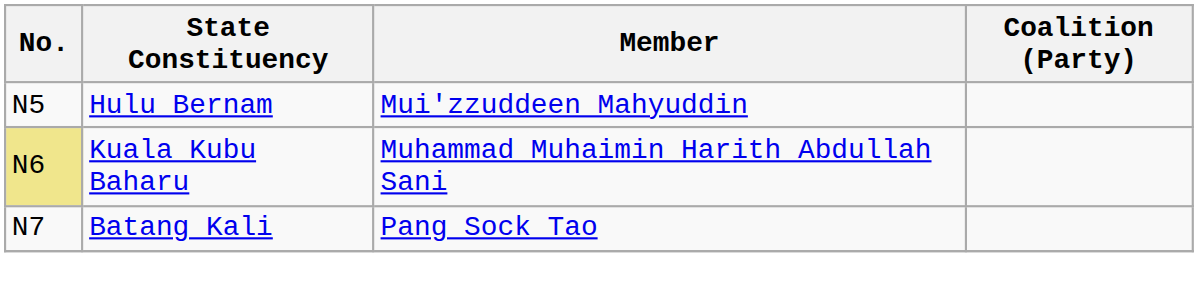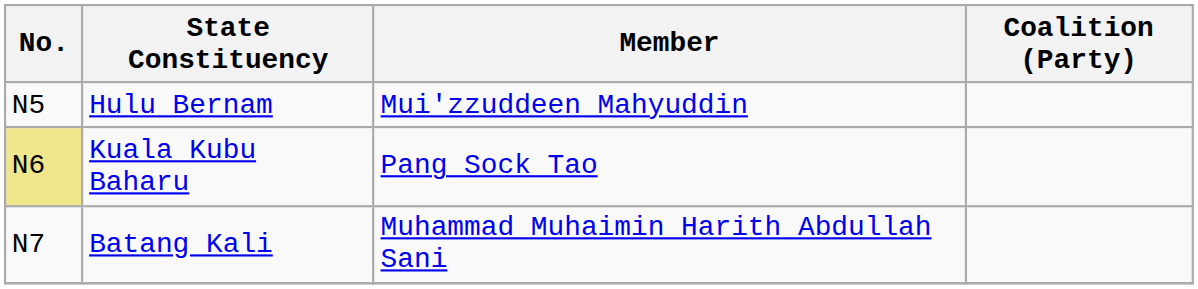(656, 167) Muhammad Muhaimin Harith Abdullah Sani -> (489, 167) Pang Sock Tao
(489, 228) Pang Sock Tao -> (656, 244) Muhammad Muhaimin Harith Abdullah Sani
